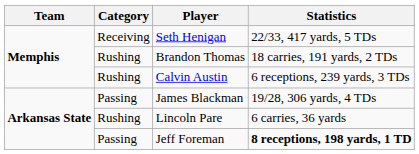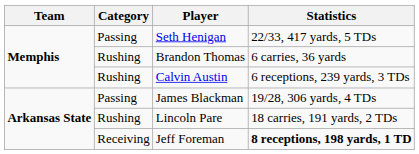(124, 36) Receiving -> (117, 36) Passing
(324, 56) 18 carries, 191 yards, 2 TDs -> (299, 56) 6 carries, 36 yards
(299, 118) 6 carries, 36 yards -> (324, 118) 18 carries, 191 yards, 2 TDs
(117, 139) Passing -> (124, 139) Receiving
